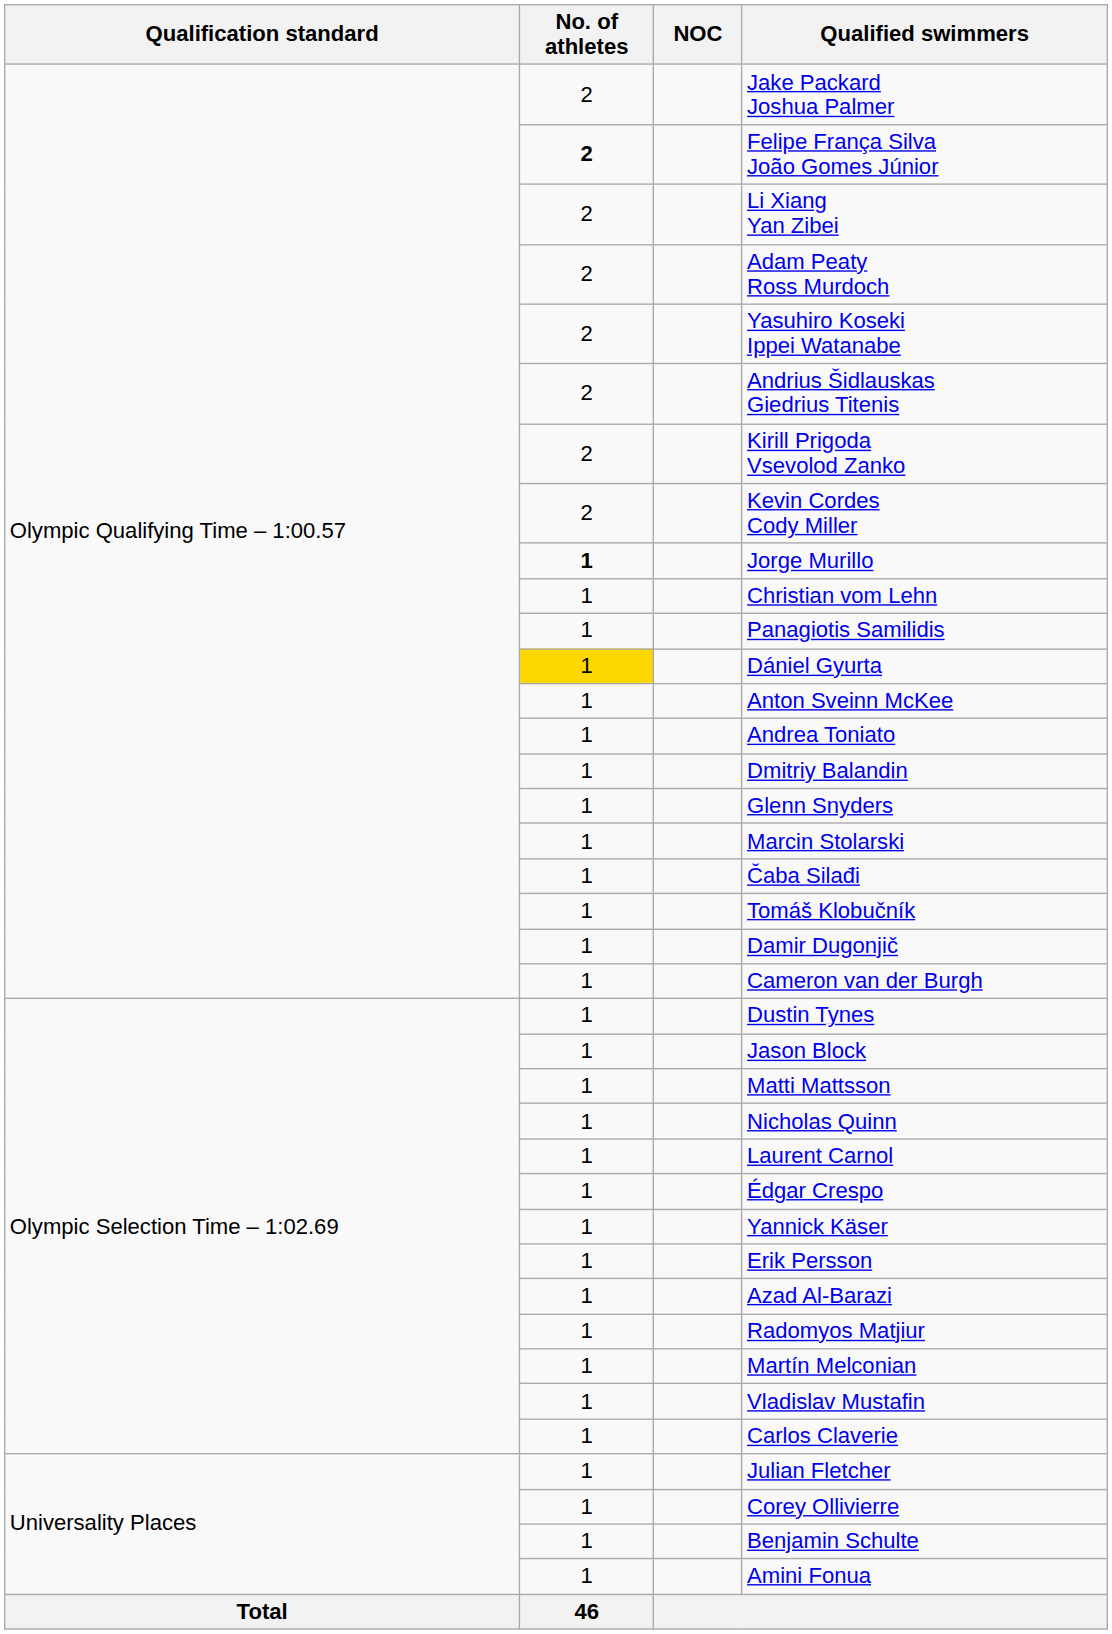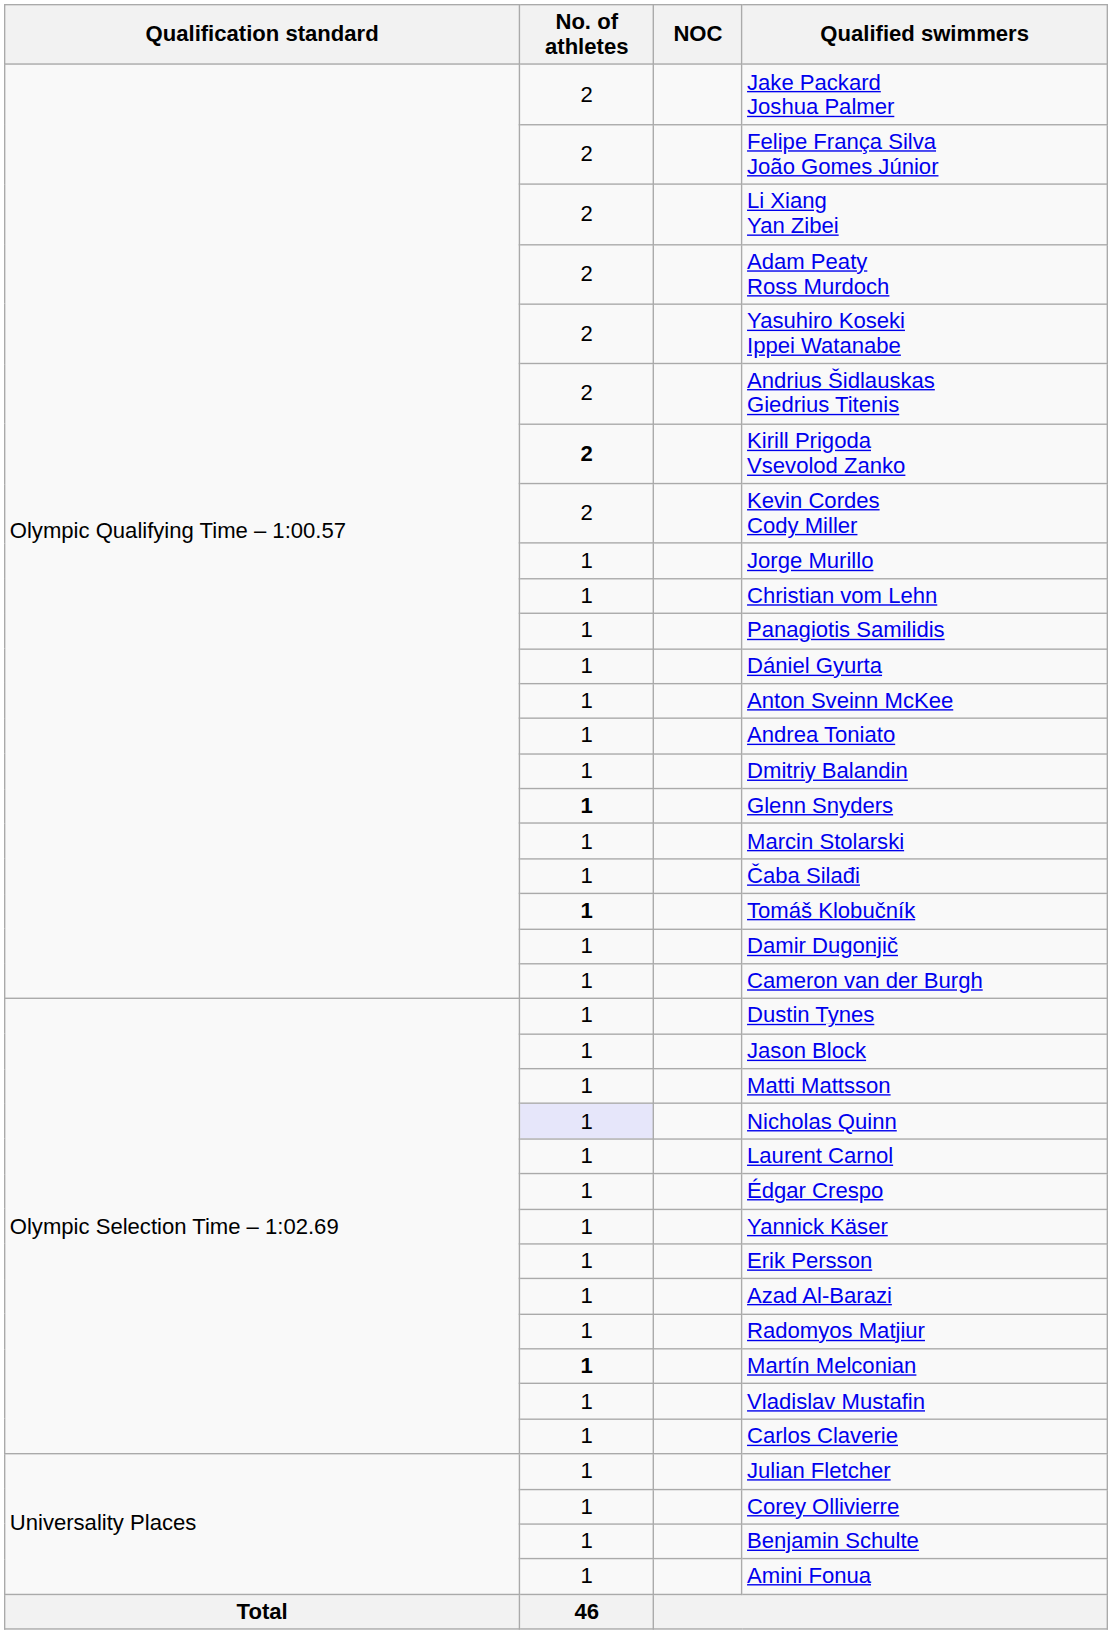(587, 154) bold -> (587, 154) normal
(587, 453) normal -> (587, 453) bold
(587, 560) bold -> (587, 560) normal
(587, 665) gold background -> (587, 665) no background
(587, 805) normal -> (587, 805) bold
(587, 910) normal -> (587, 910) bold
(587, 1121) no background -> (587, 1121) lavender background
(587, 1366) normal -> (587, 1366) bold
